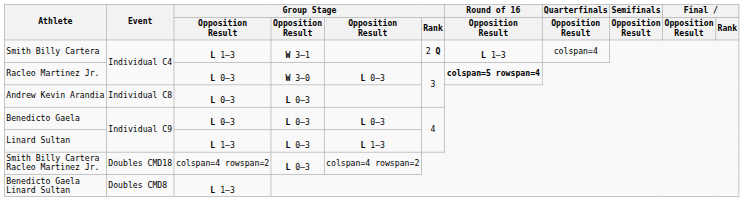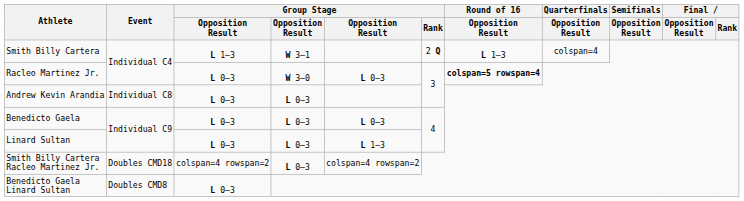(223, 146) L 1–3 -> (223, 146) L 0–3
(223, 190) L 1–3 -> (223, 190) L 0–3
